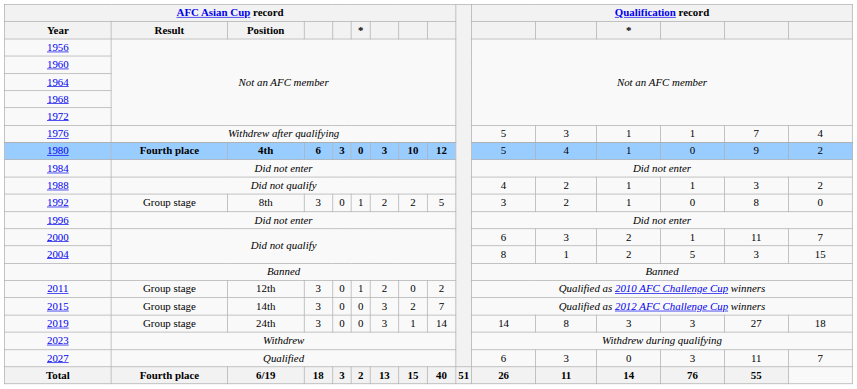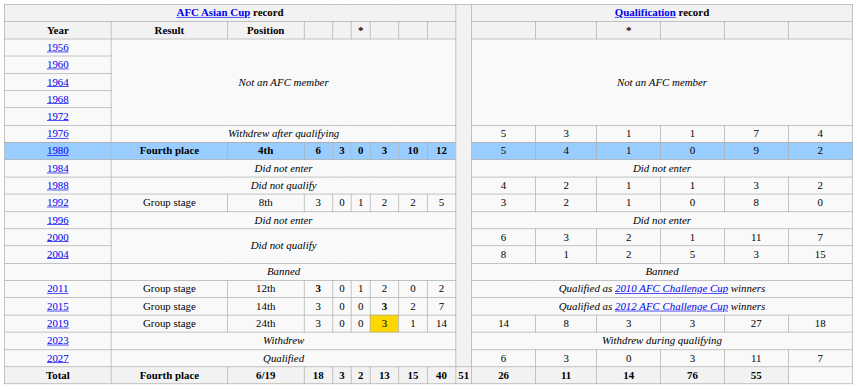(318, 289) normal -> (318, 289) bold
(384, 306) normal -> (384, 306) bold
(384, 323) no background -> (384, 323) gold background
